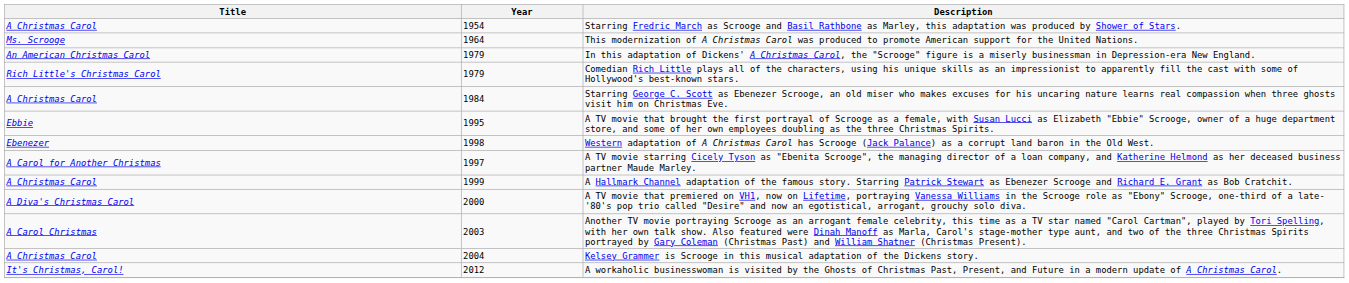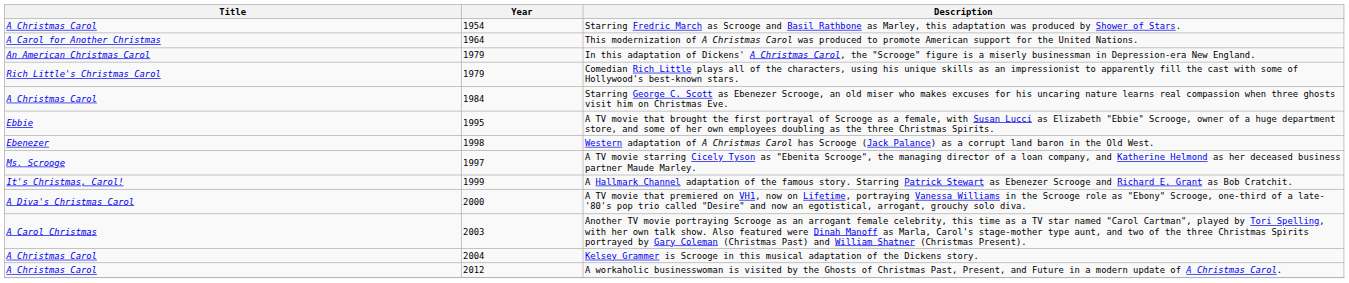(36, 40) Ms. Scrooge -> (84, 40) A Carol for Another Christmas
(84, 163) A Carol for Another Christmas -> (36, 163) Ms. Scrooge
(52, 182) A Christmas Carol -> (65, 182) It's Christmas, Carol!
(65, 270) It's Christmas, Carol! -> (52, 270) A Christmas Carol
